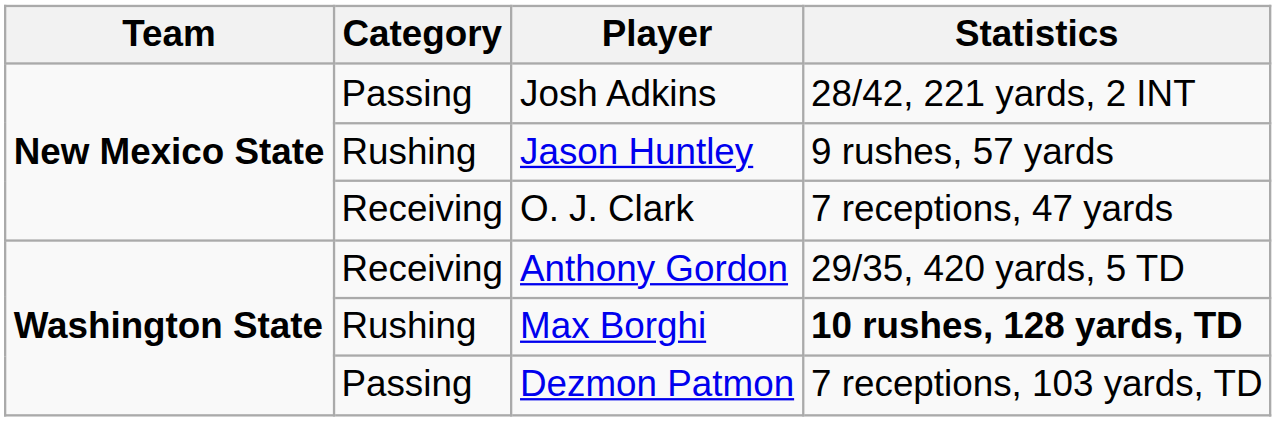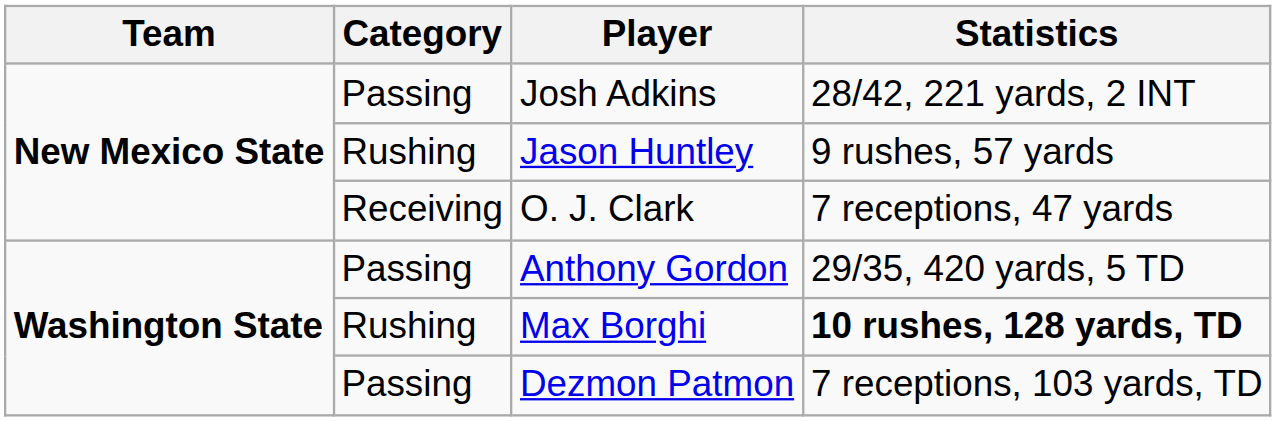(422, 267) Receiving -> (407, 267) Passing
